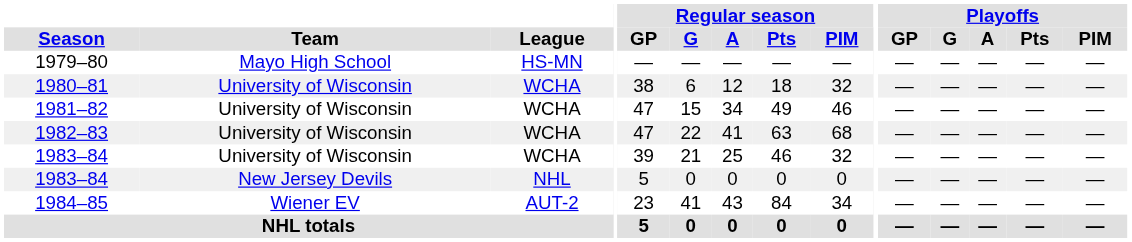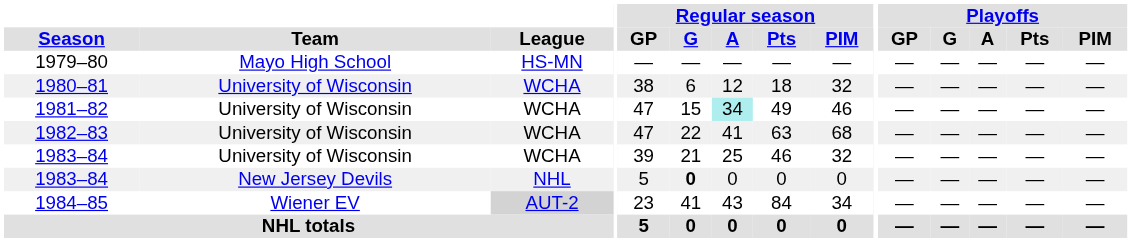(732, 109) no background -> (732, 109) paleturquoise background
(691, 179) normal -> (691, 179) bold
(552, 202) no background -> (552, 202) lightgrey background
